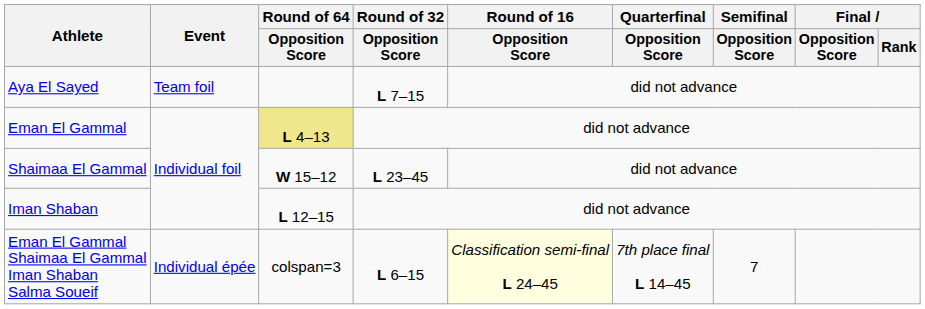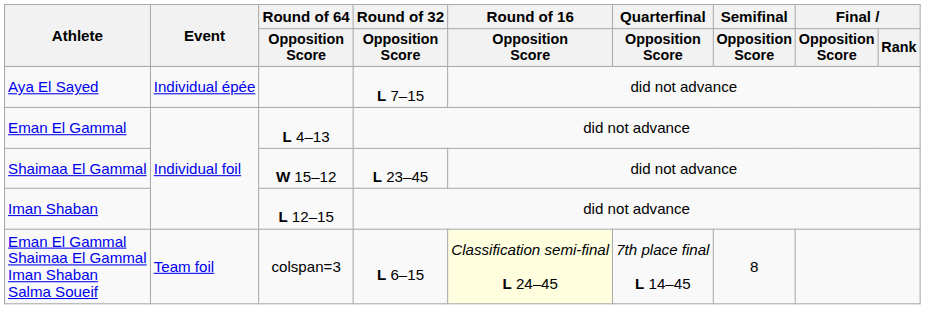(184, 87) Team foil -> (205, 87) Individual épée
(306, 137) khaki background -> (306, 137) no background
(205, 267) Individual épée -> (184, 267) Team foil
(754, 267) 7 -> (754, 267) 8
